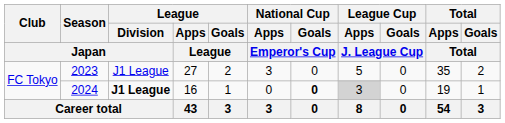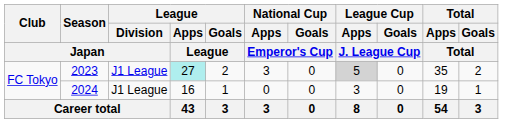(191, 71) no background -> (188, 71) paleturquoise background
(359, 71) no background -> (357, 71) lightgrey background
(141, 90) bold -> (139, 90) normal
(314, 90) bold -> (312, 90) normal
(359, 90) lightgrey background -> (357, 90) no background
